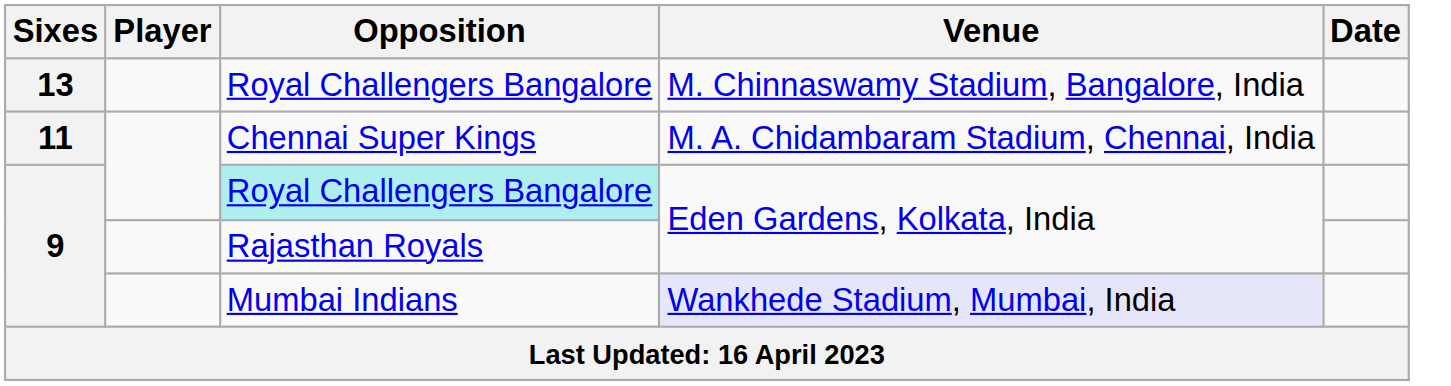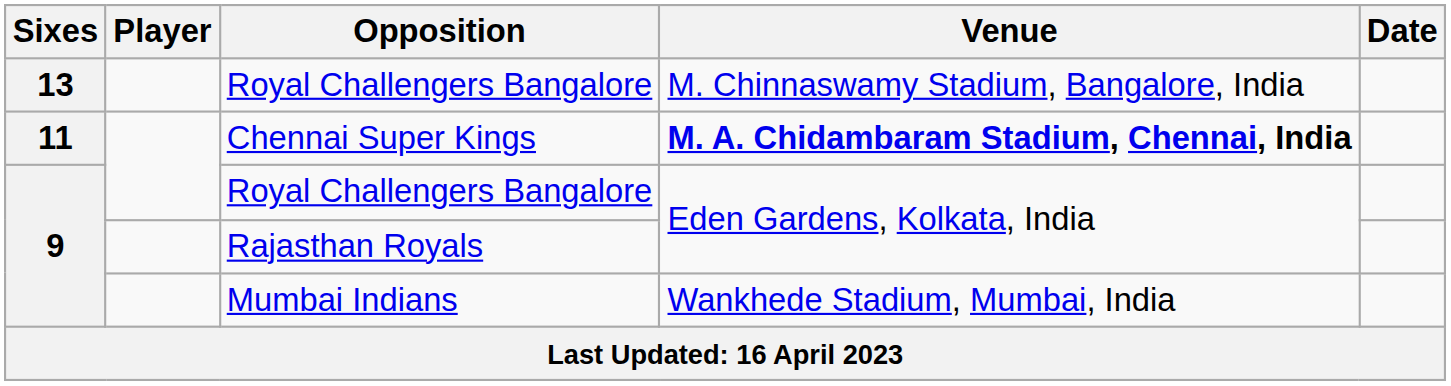(991, 138) normal -> (1010, 138) bold
(440, 192) paleturquoise background -> (440, 192) no background
(922, 299) lavender background -> (922, 299) no background
